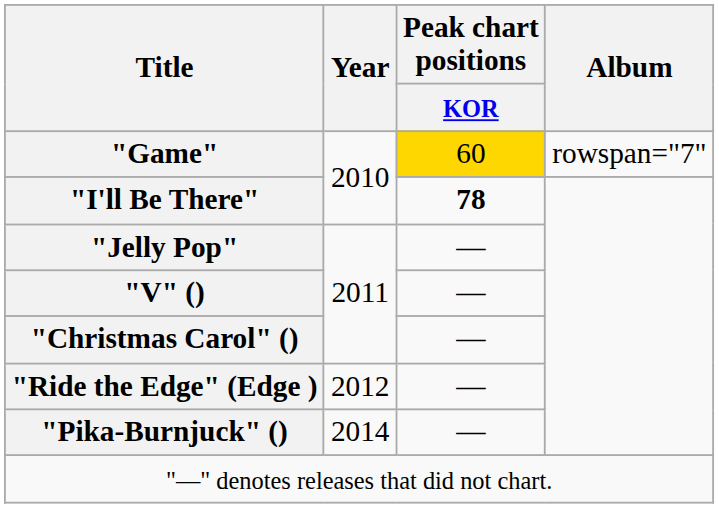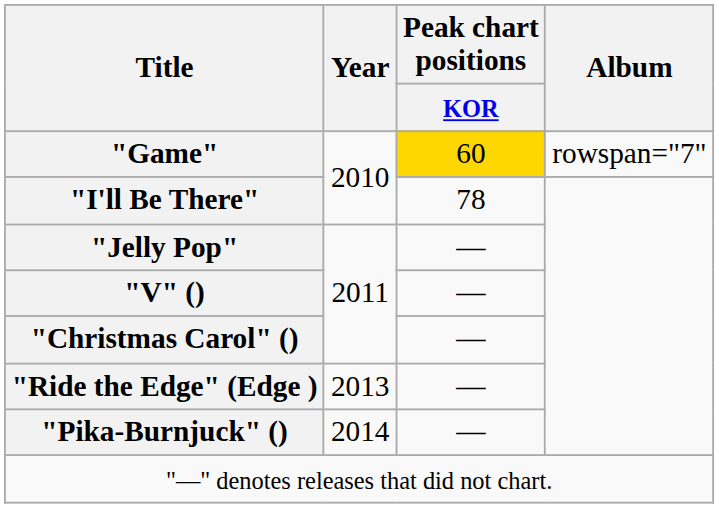(471, 199) bold -> (471, 199) normal
(360, 385) 2012 -> (360, 385) 2013
